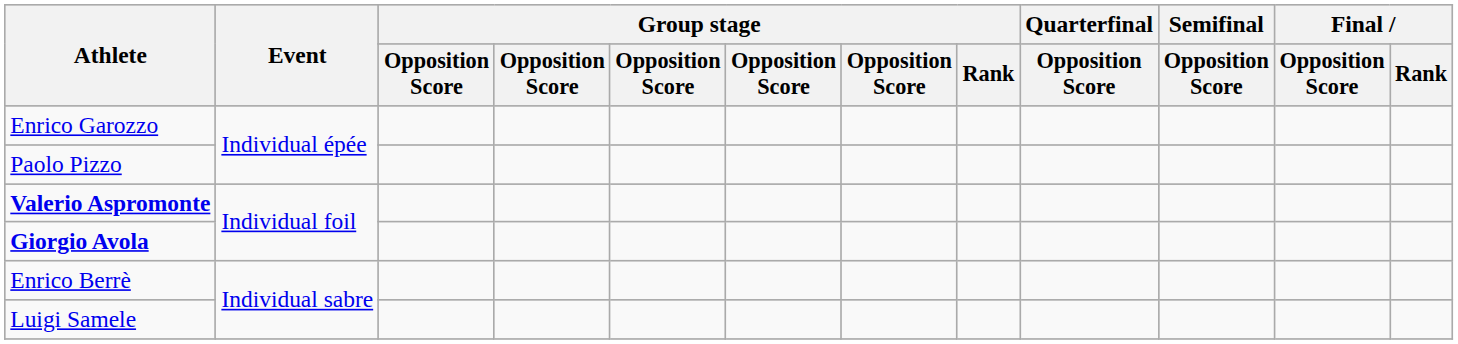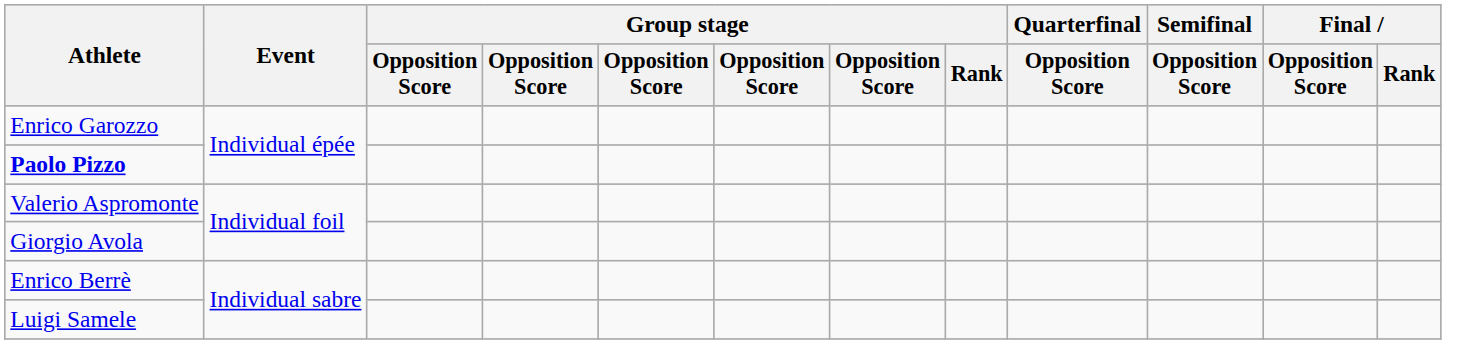(66, 164) normal -> (68, 164) bold
(110, 203) bold -> (104, 203) normal
(79, 241) bold -> (77, 241) normal
